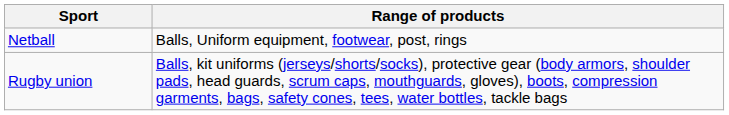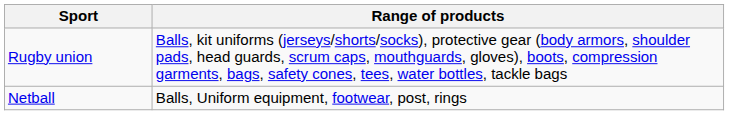rows swapped: (50, 81) <-> (31, 40)
